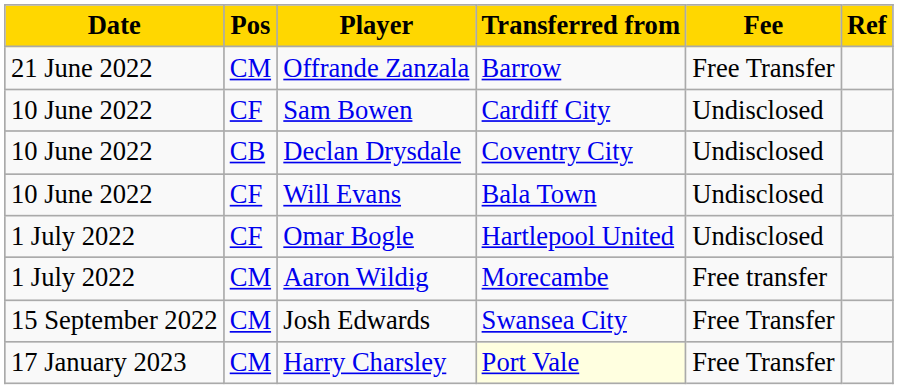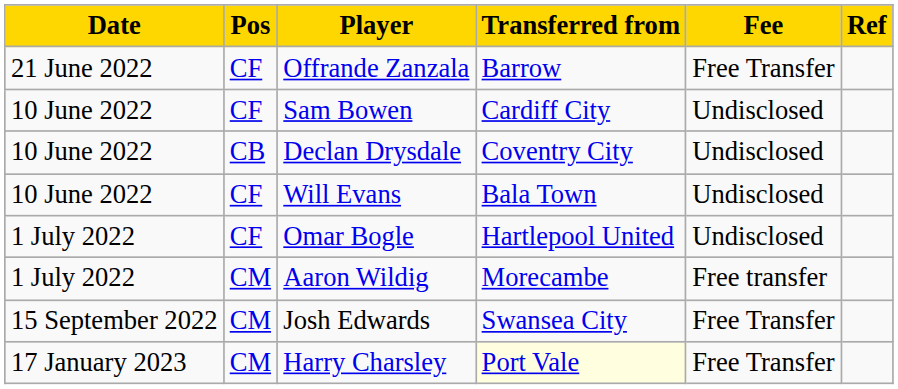(250, 67) CM -> (246, 67) CF
